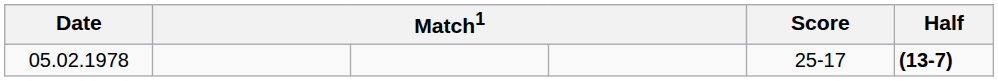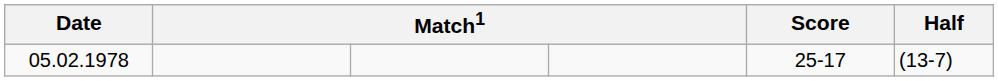(926, 60) bold -> (926, 60) normal
